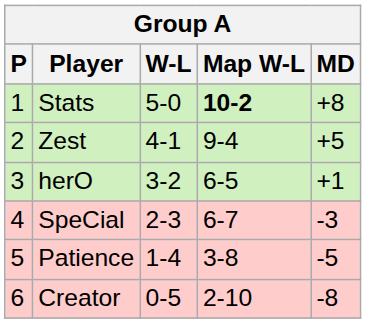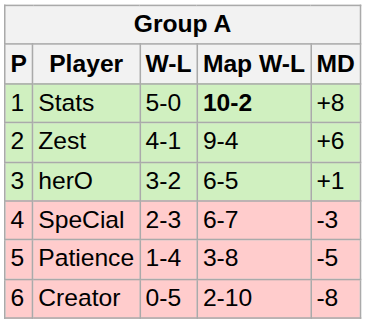(330, 141) +5 -> (330, 141) +6
